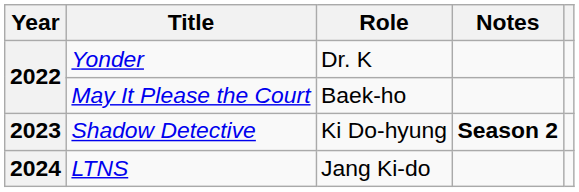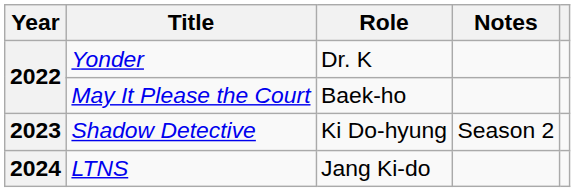(508, 131) bold -> (506, 131) normal
